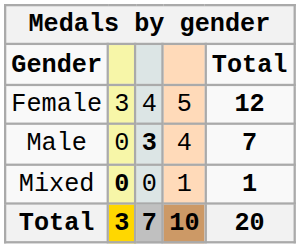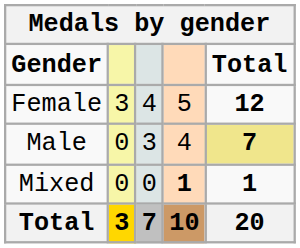(149, 144) bold -> (149, 144) normal
(250, 144) no background -> (250, 144) khaki background
(122, 184) bold -> (122, 184) normal
(184, 184) normal -> (184, 184) bold
